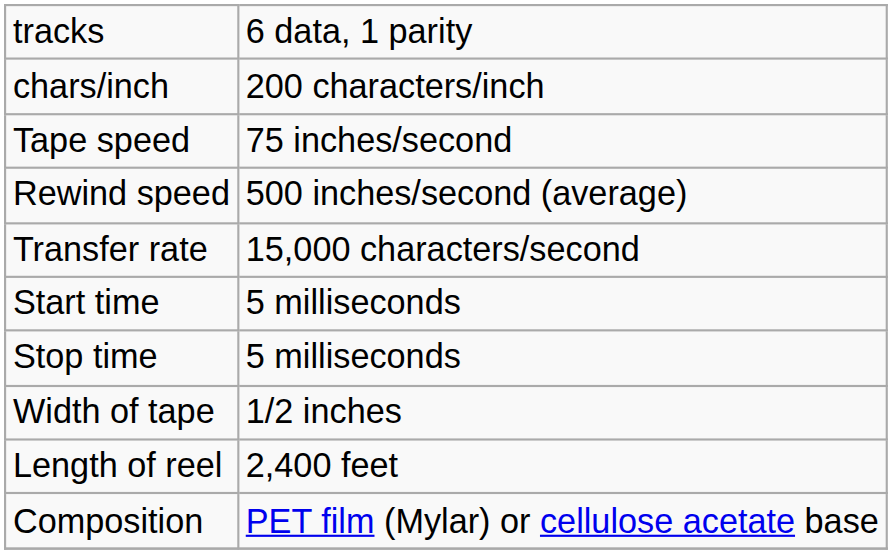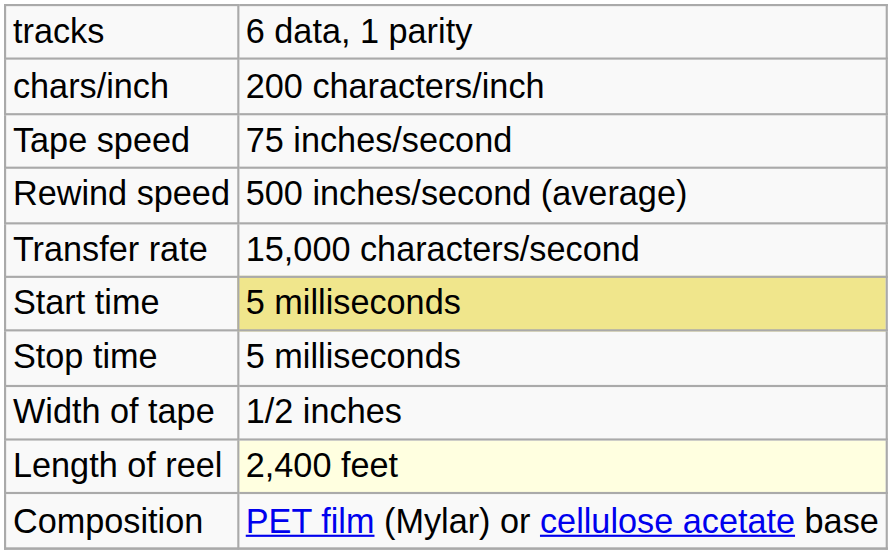(353, 303) no background -> (353, 303) khaki background
(322, 466) no background -> (322, 466) lightyellow background
